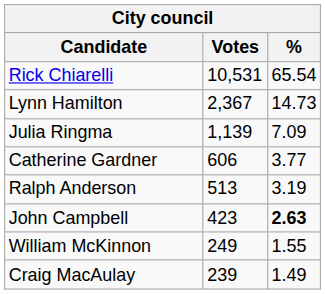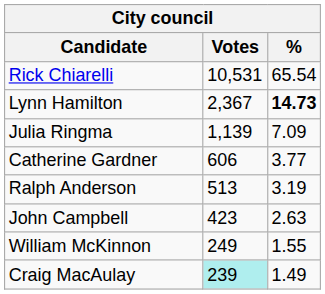(294, 103) normal -> (294, 103) bold
(289, 217) bold -> (289, 217) normal
(222, 274) no background -> (222, 274) paleturquoise background
